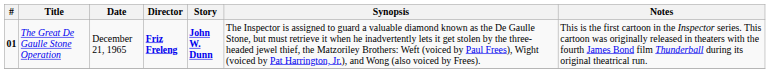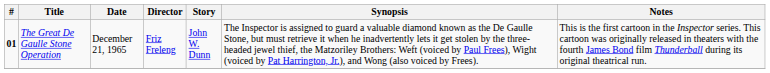(162, 44) bold -> (161, 44) normal
(201, 44) bold -> (199, 44) normal
